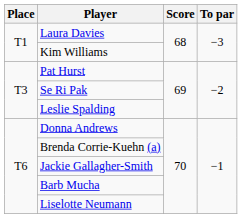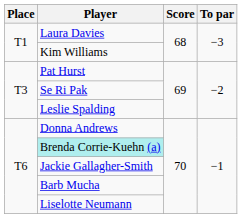(100, 147) no background -> (100, 147) paleturquoise background
